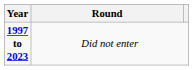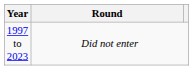(18, 43) bold -> (18, 43) normal
